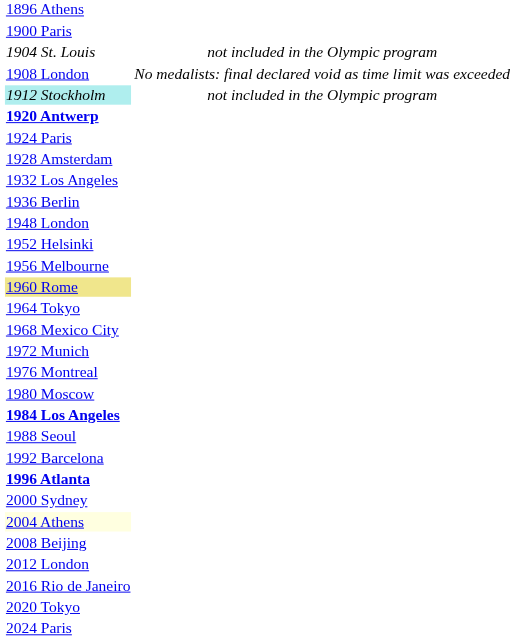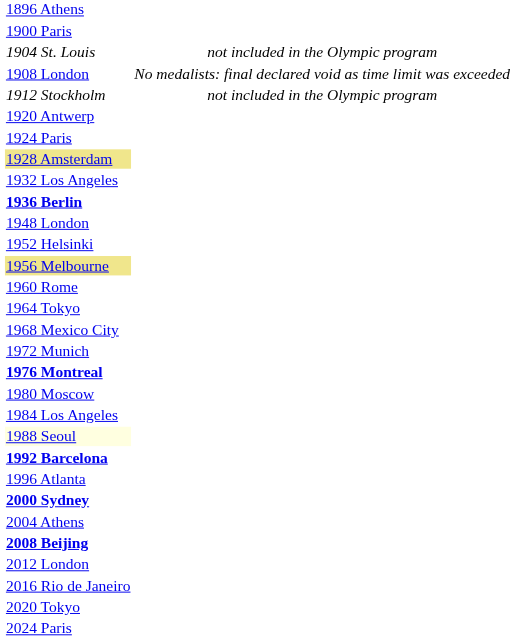(56, 95) paleturquoise background -> (56, 95) no background
(52, 116) bold -> (50, 116) normal
(59, 159) no background -> (59, 159) khaki background
(43, 201) normal -> (44, 201) bold
(57, 265) no background -> (57, 265) khaki background
(42, 287) khaki background -> (42, 287) no background
(52, 372) normal -> (54, 372) bold
(63, 415) bold -> (62, 415) normal
(41, 436) no background -> (41, 436) lightyellow background
(55, 457) normal -> (57, 457) bold
(48, 479) bold -> (46, 479) normal
(47, 500) normal -> (48, 500) bold
(45, 521) lightyellow background -> (45, 521) no background
(46, 543) normal -> (47, 543) bold
